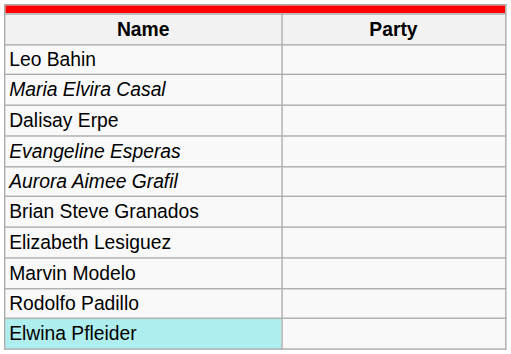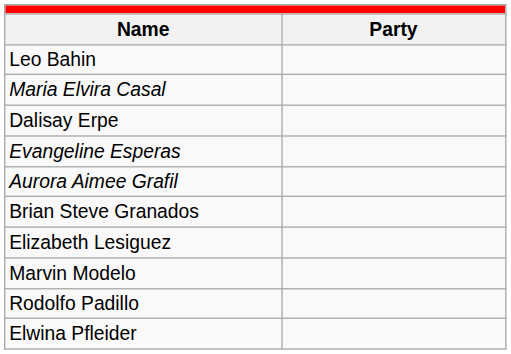(73, 334) paleturquoise background -> (73, 334) no background
